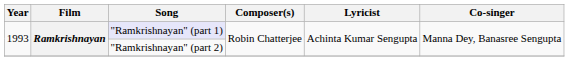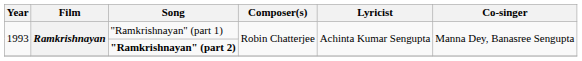(167, 30) lavender background -> (167, 30) no background
(167, 47) normal -> (173, 47) bold
